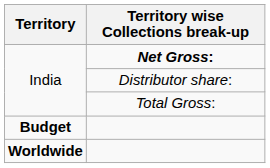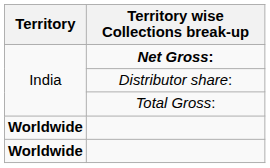(45, 127) Budget -> (45, 127) Worldwide
